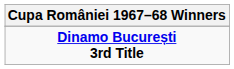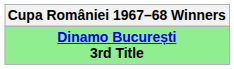(117, 45) no background -> (117, 45) lightgreen background
